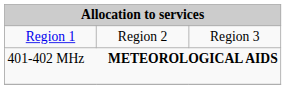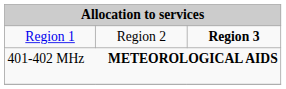(235, 36) normal -> (234, 36) bold
